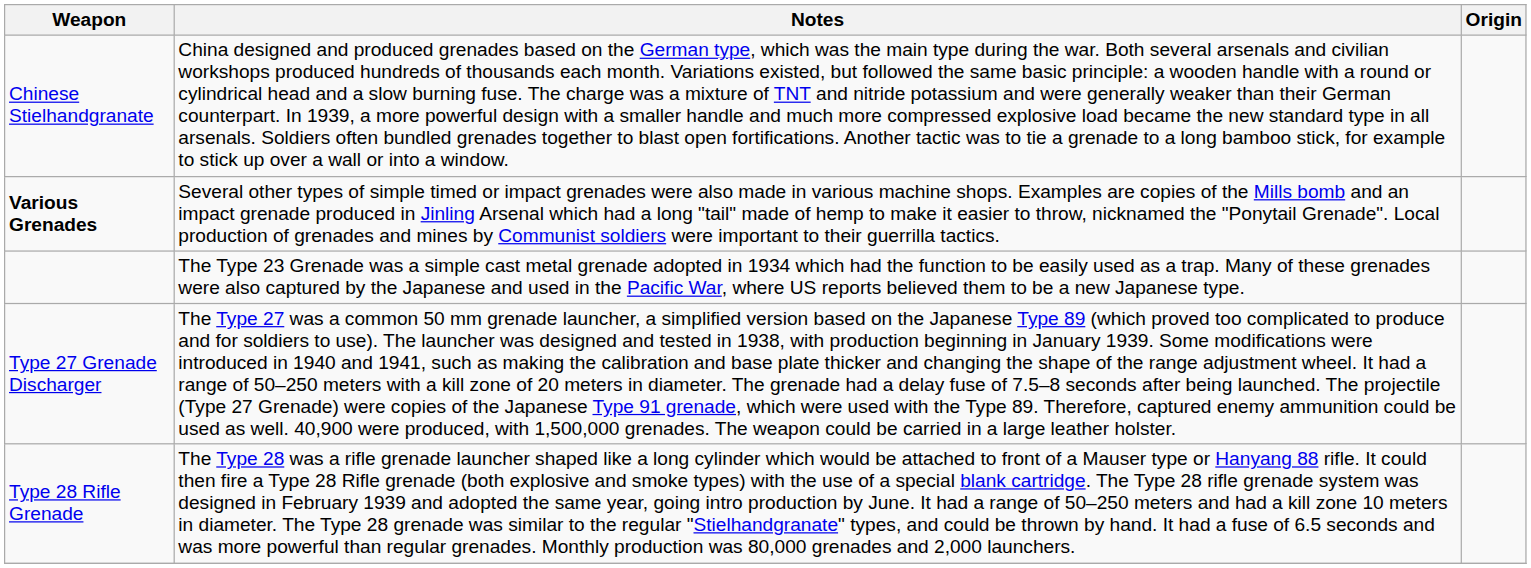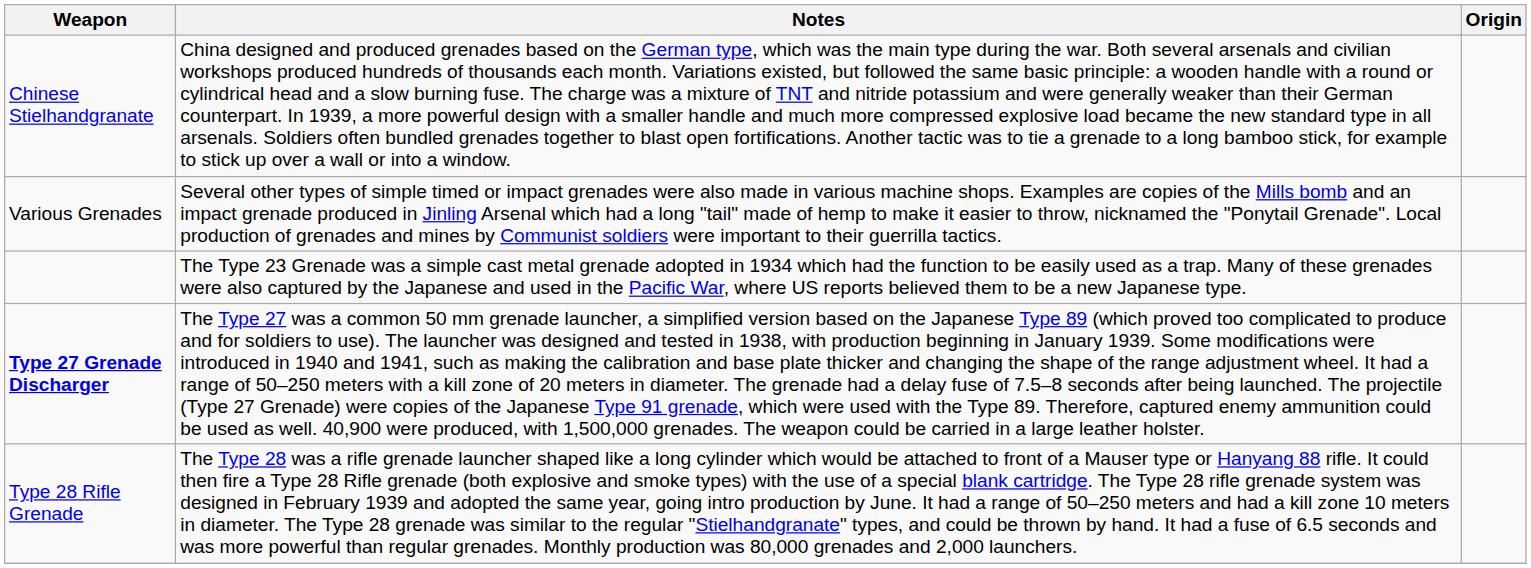(53, 212) bold -> (85, 212) normal
(83, 373) normal -> (85, 373) bold
